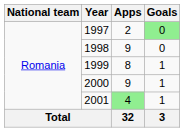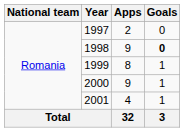(162, 30) lightgreen background -> (162, 30) no background
(162, 48) normal -> (162, 48) bold
(128, 100) lightgreen background -> (128, 100) no background
